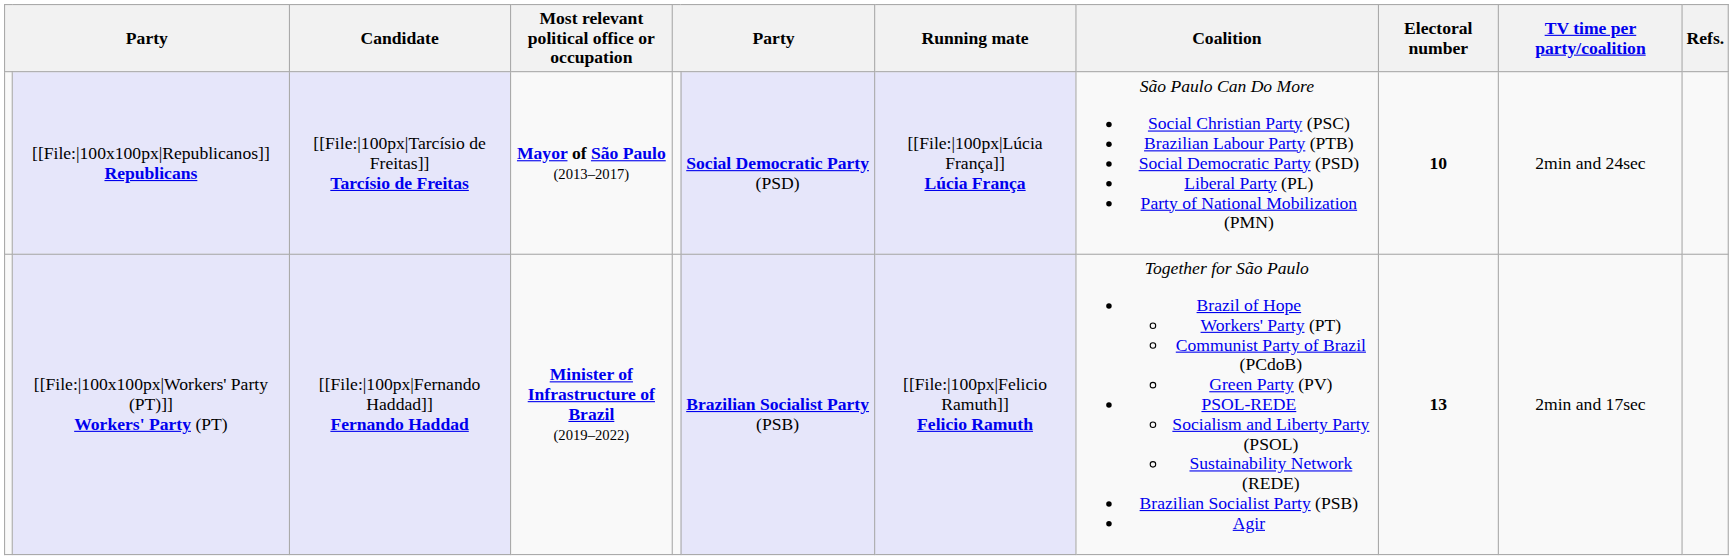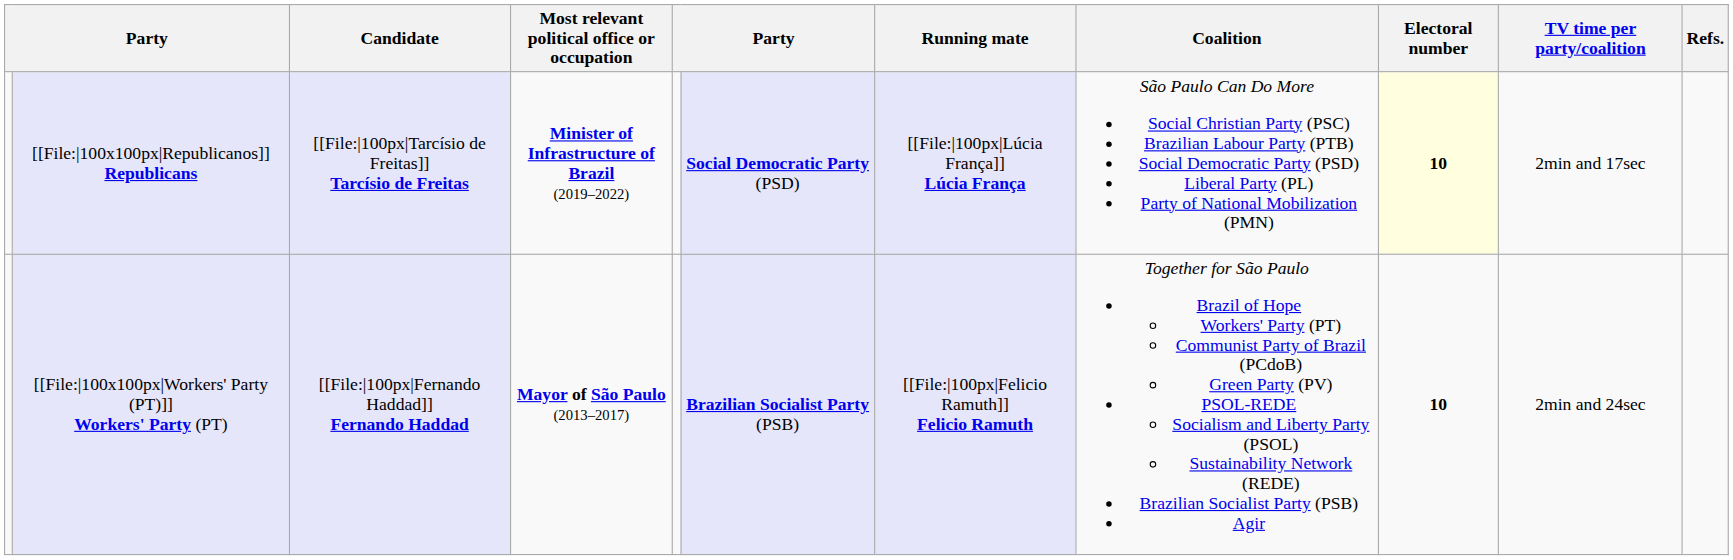(591, 162) Mayor of São Paulo (2013–2017) -> (591, 162) Minister of Infrastructure of Brazil (2019–2022)
(1438, 162) no background -> (1438, 162) lightyellow background
(1590, 162) 2min and 24sec -> (1590, 162) 2min and 17sec
(591, 404) Minister of Infrastructure of Brazil (2019–2022) -> (591, 404) Mayor of São Paulo (2013–2017)
(1438, 404) 13 -> (1438, 404) 10
(1590, 404) 2min and 17sec -> (1590, 404) 2min and 24sec
